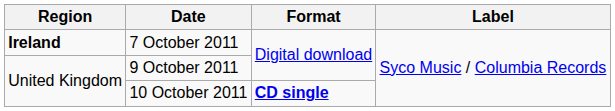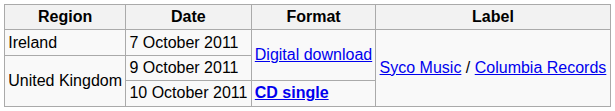(34, 42) bold -> (33, 42) normal
